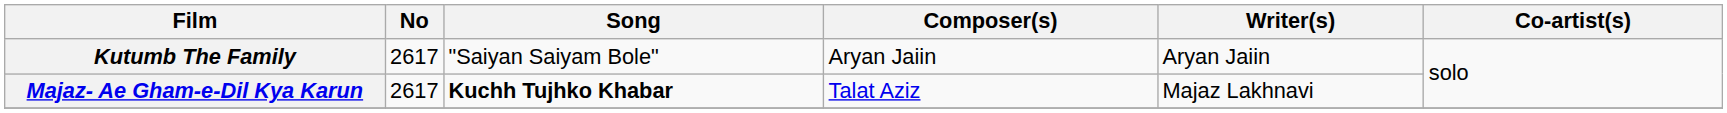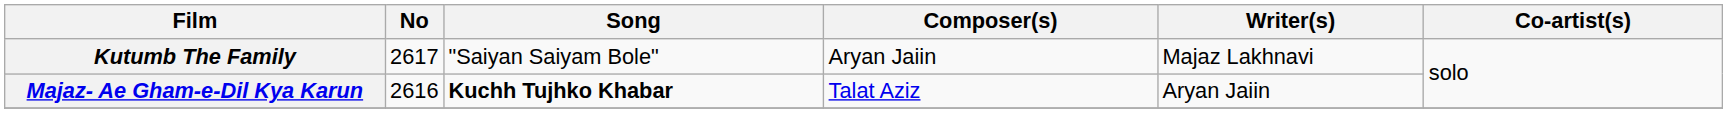(1216, 56) Aryan Jaiin -> (1238, 56) Majaz Lakhnavi
(414, 90) 2617 -> (414, 90) 2616
(1238, 90) Majaz Lakhnavi -> (1216, 90) Aryan Jaiin
